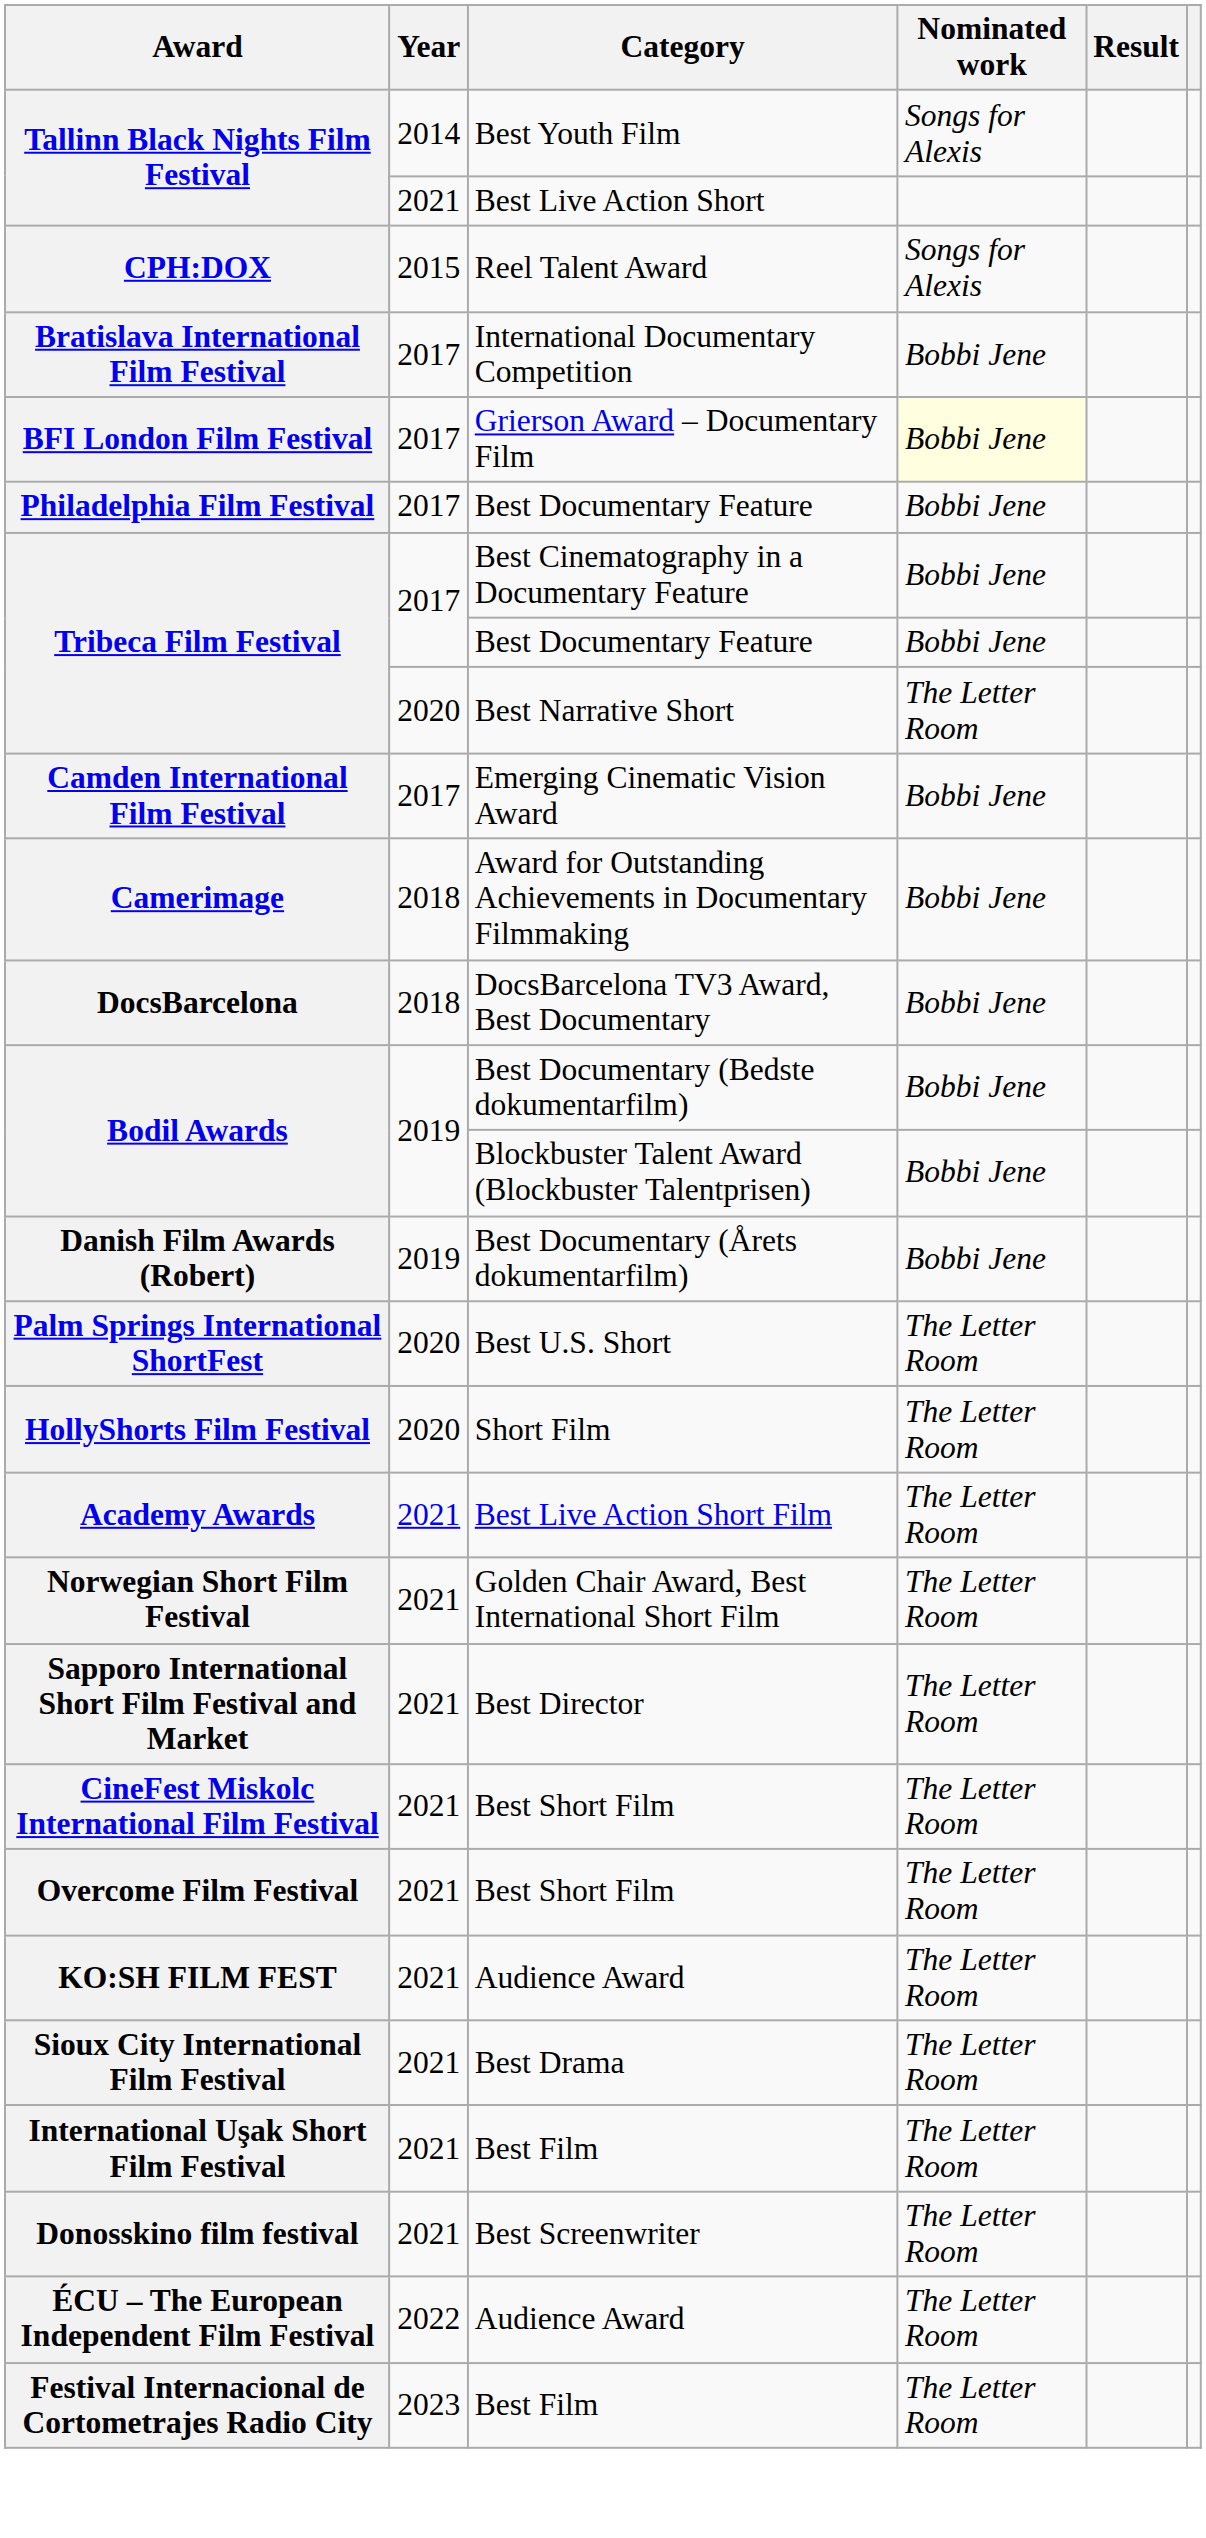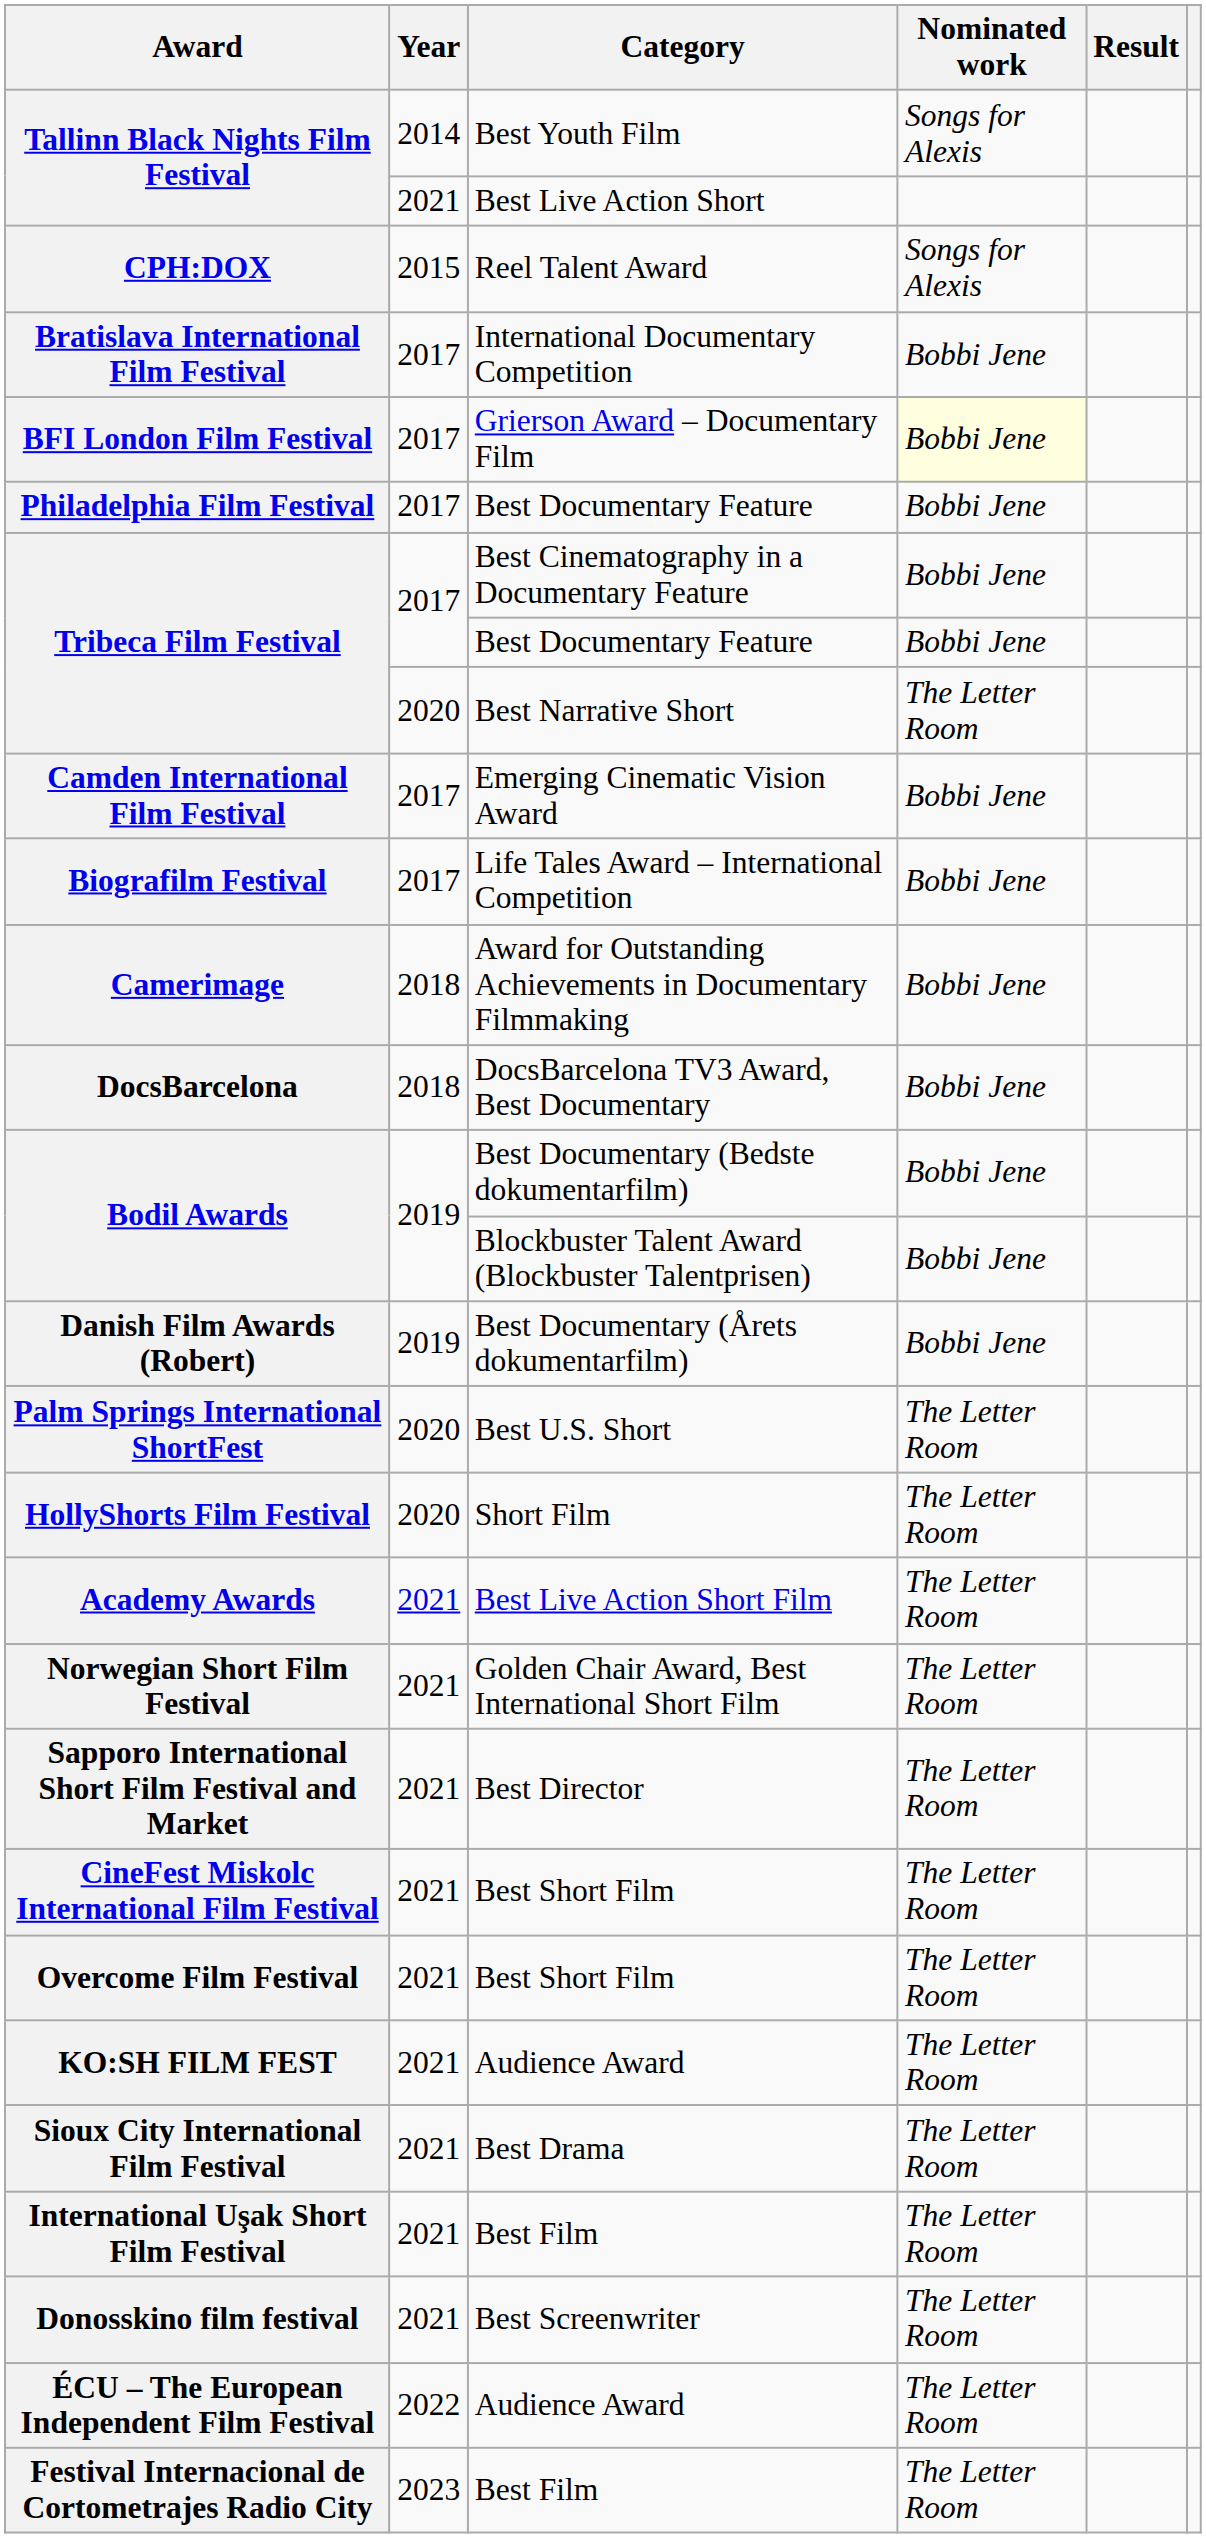+ row: (197, 880)
